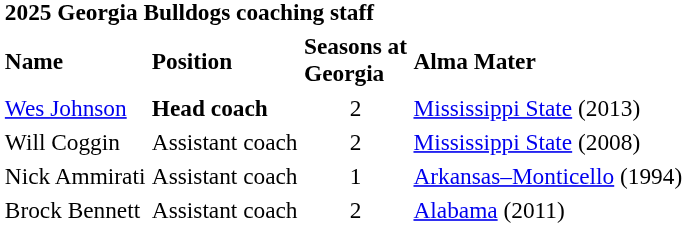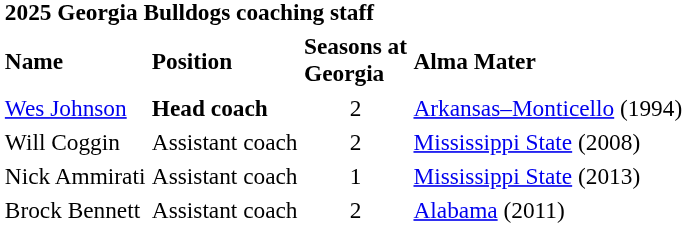(527, 107) Mississippi State (2013) -> (548, 107) Arkansas–Monticello (1994)
(548, 175) Arkansas–Monticello (1994) -> (527, 175) Mississippi State (2013)
